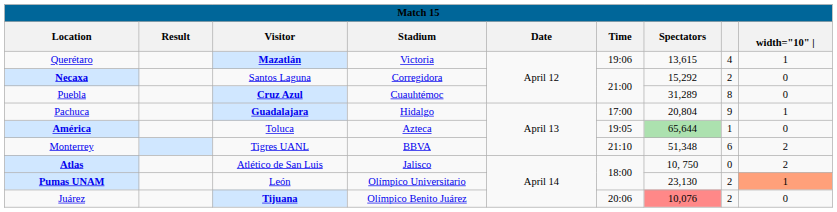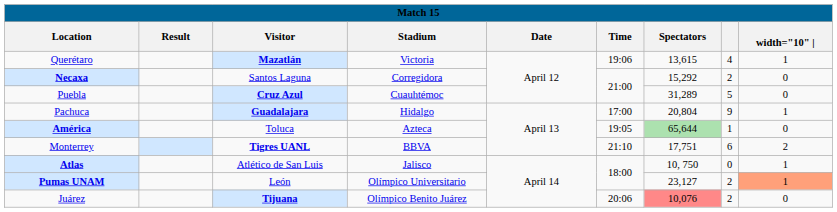(730, 94) 8 -> (730, 94) 5
(280, 146) normal -> (280, 146) bold
(682, 146) 51,348 -> (682, 146) 17,751
(785, 164) 2 -> (785, 164) 1
(682, 181) 23,130 -> (682, 181) 23,127
